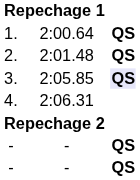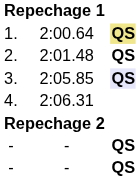(123, 33) no background -> (123, 33) khaki background
